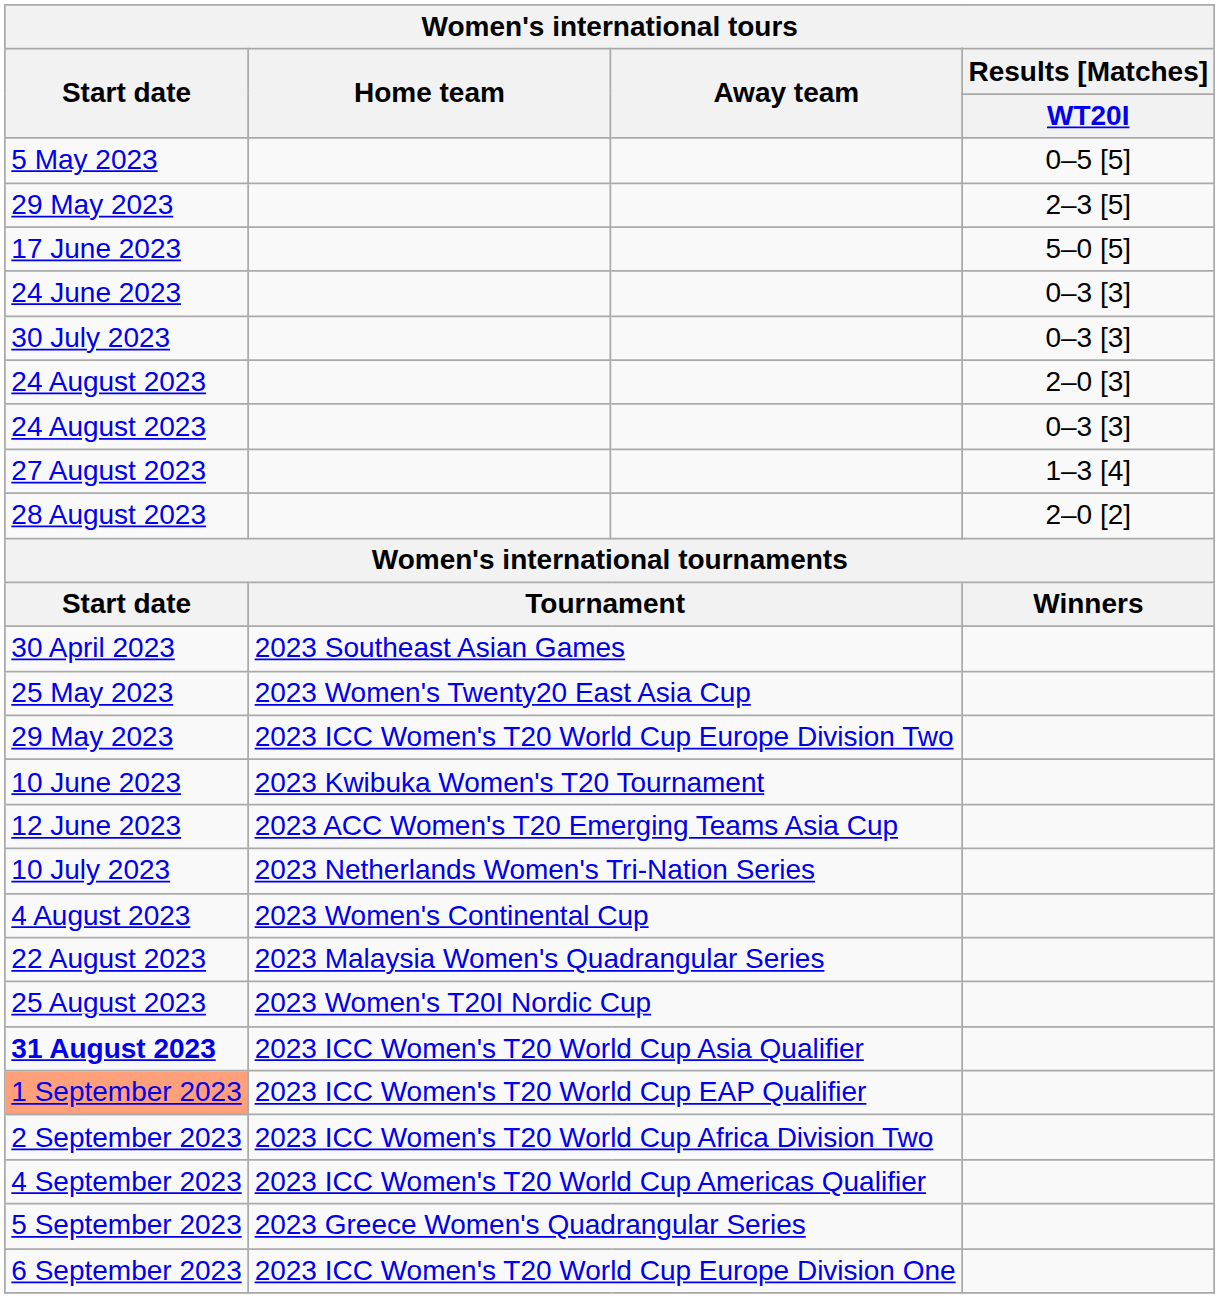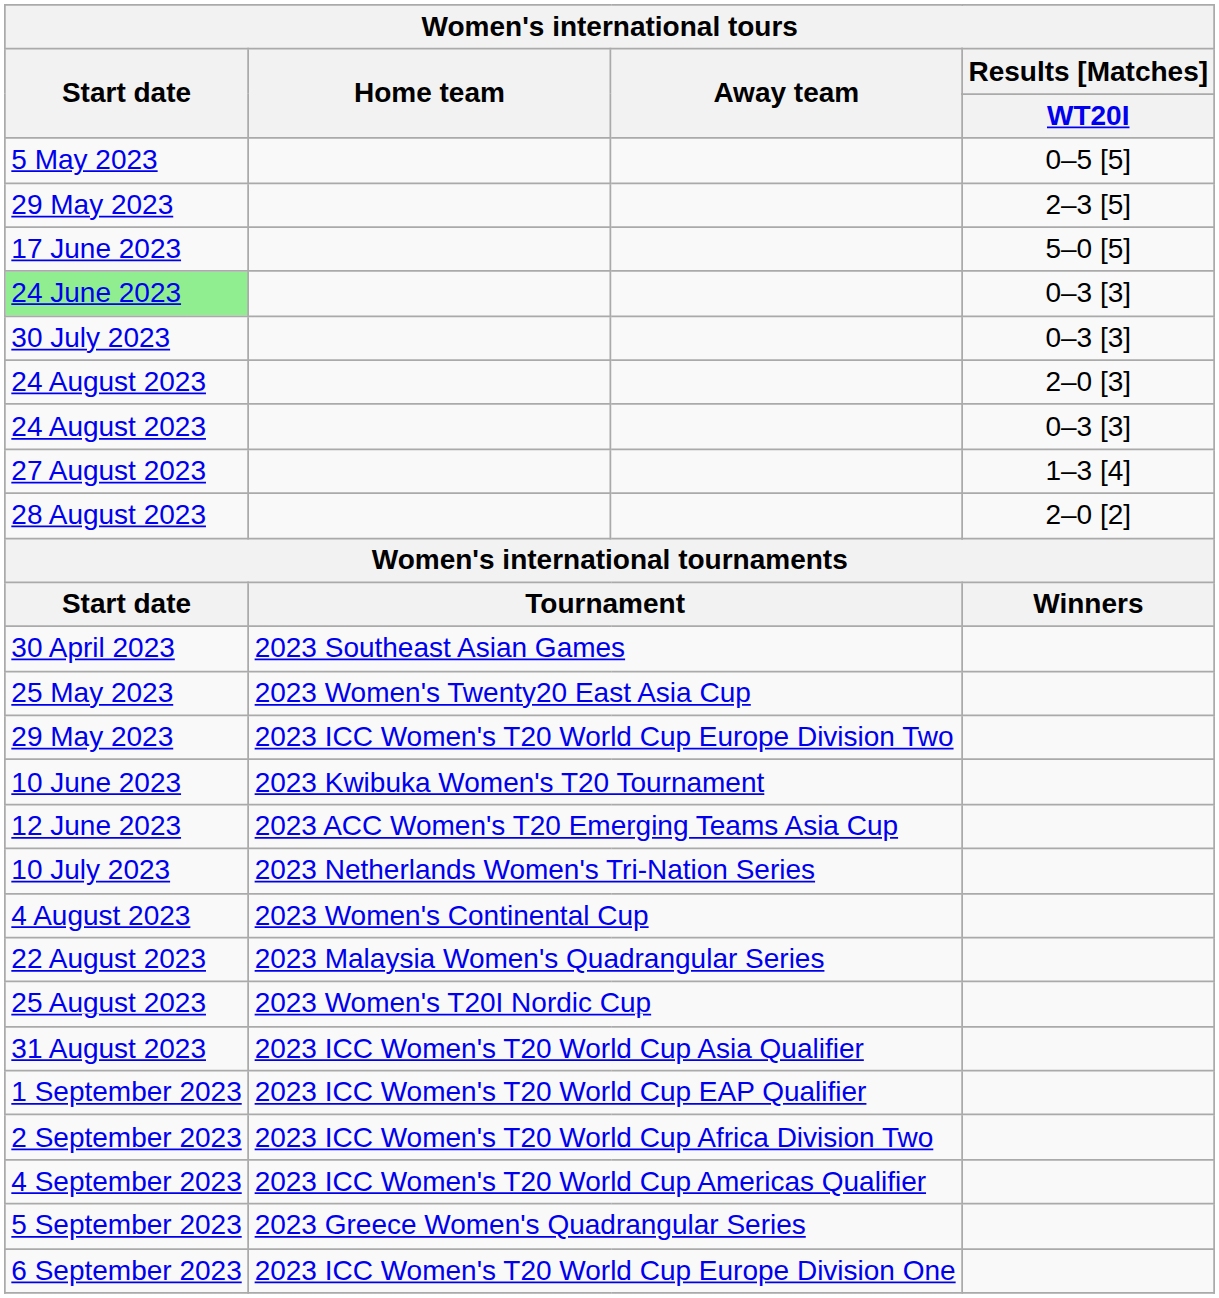(96, 293) no background -> (96, 293) lightgreen background
(114, 1048) bold -> (109, 1048) normal
(127, 1092) lightsalmon background -> (127, 1092) no background
